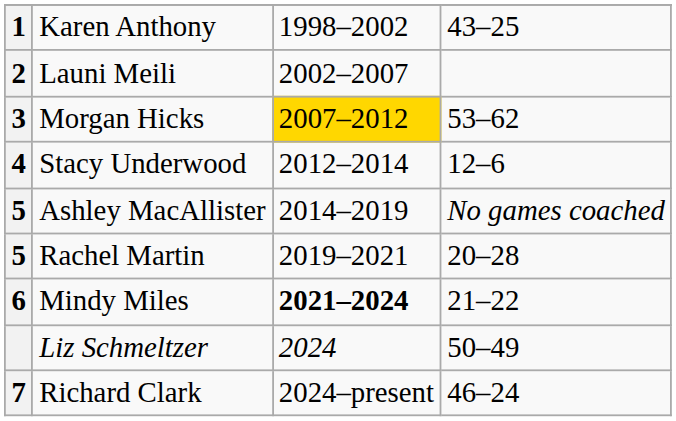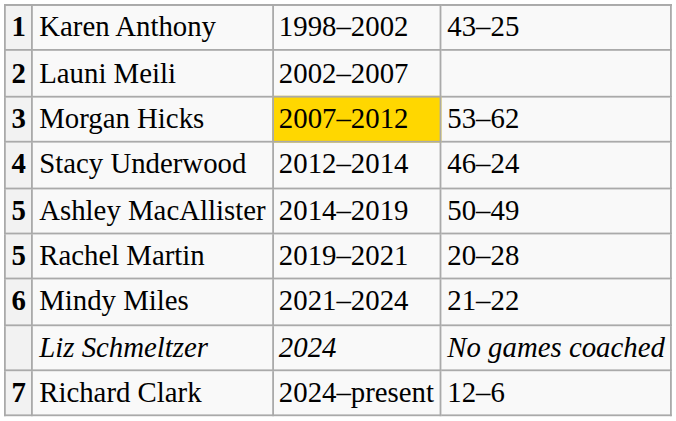(476, 164) 12–6 -> (483, 164) 46–24
(556, 210) No games coached -> (483, 210) 50–49
(344, 301) bold -> (344, 301) normal
(483, 347) 50–49 -> (556, 347) No games coached
(483, 392) 46–24 -> (476, 392) 12–6
